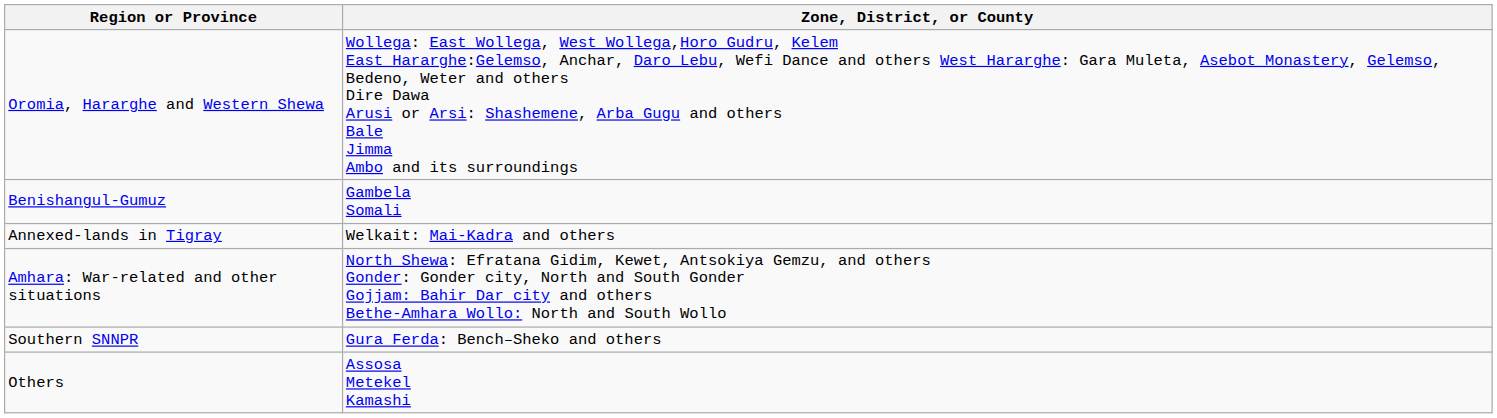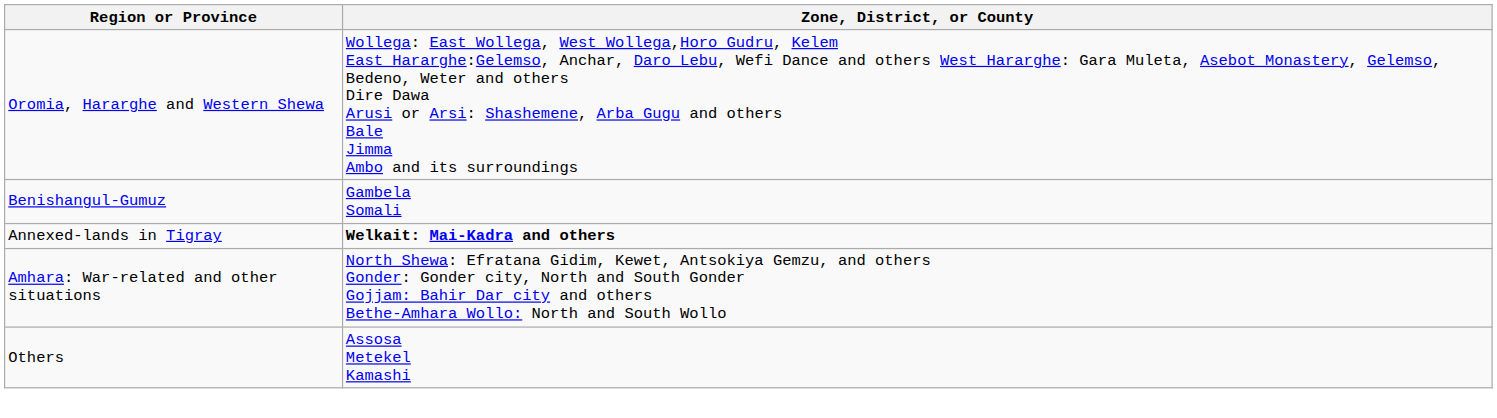(480, 236) normal -> (480, 236) bold
- row: (73, 340)
